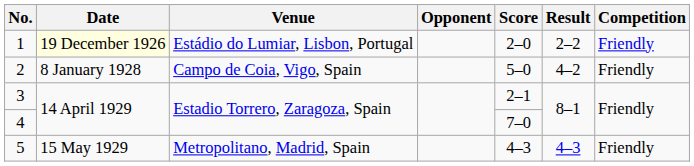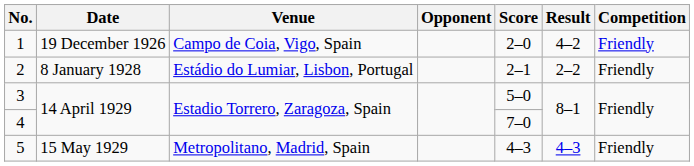(103, 43) lightyellow background -> (103, 43) no background
(293, 43) Estádio do Lumiar, Lisbon, Portugal -> (267, 43) Campo de Coia, Vigo, Spain
(568, 43) 2–2 -> (568, 43) 4–2
(267, 69) Campo de Coia, Vigo, Spain -> (293, 69) Estádio do Lumiar, Lisbon, Portugal
(519, 69) 5–0 -> (519, 69) 2–1
(568, 69) 4–2 -> (568, 69) 2–2
(519, 95) 2–1 -> (519, 95) 5–0
